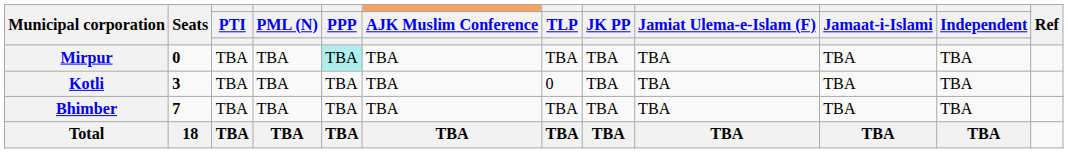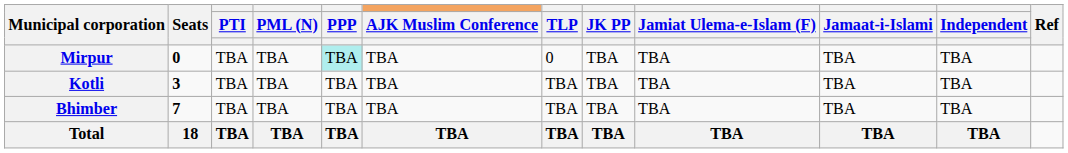(562, 57) TBA -> (550, 57) 0
(550, 83) 0 -> (562, 83) TBA
